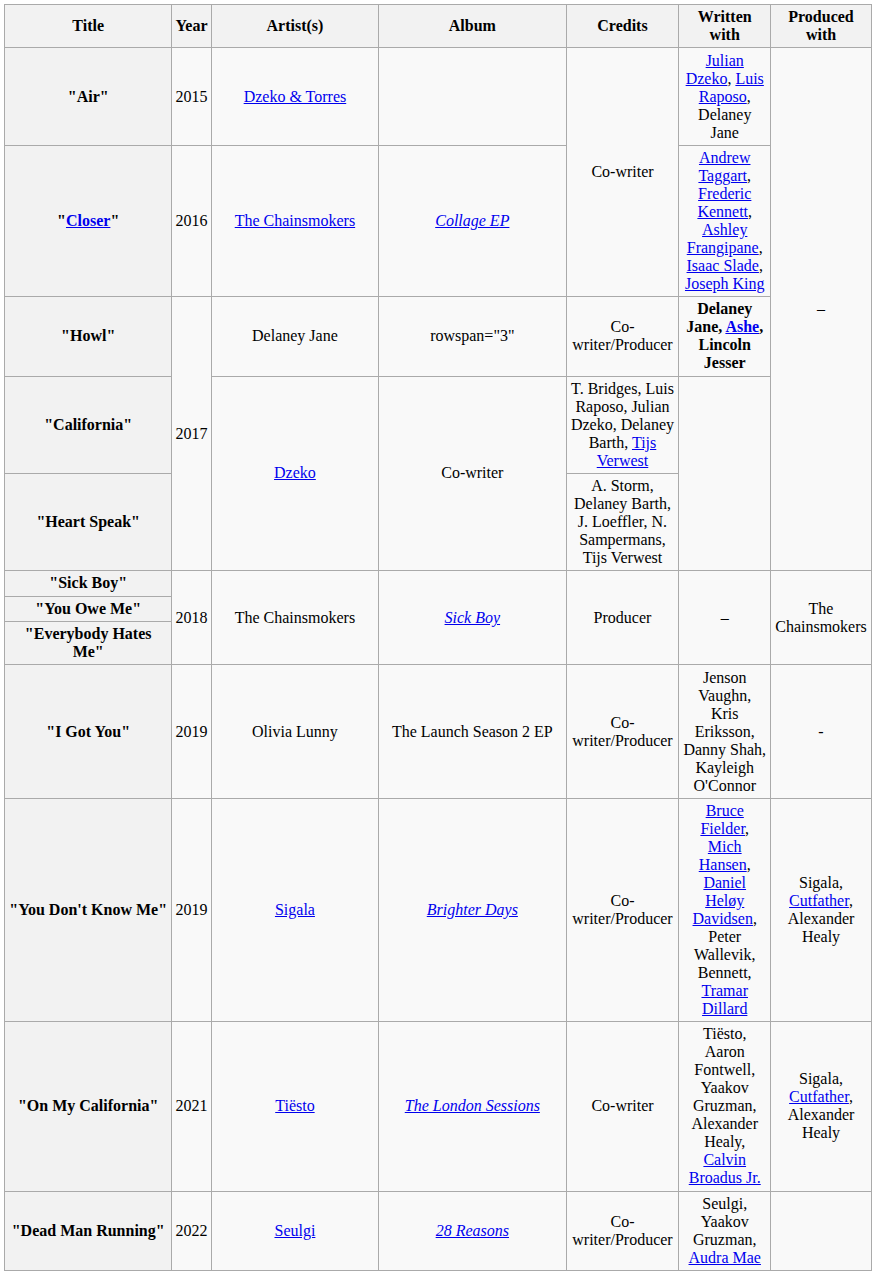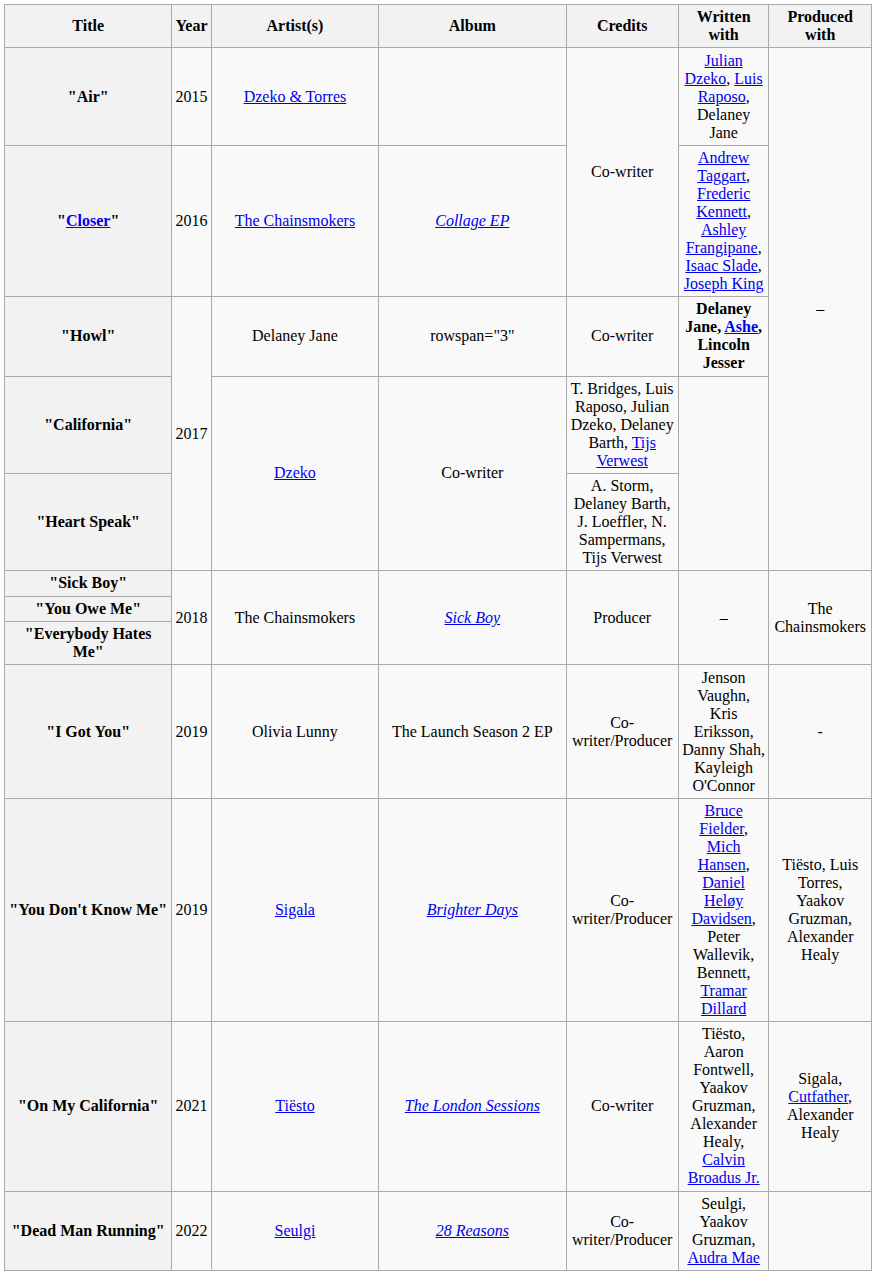(622, 336) Co-writer/Producer -> (622, 336) Co-writer
(821, 909) Sigala, Cutfather, Alexander Healy -> (820, 909) Tiësto, Luis Torres, Yaakov Gruzman, Alexander Healy
